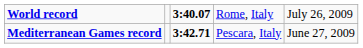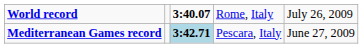(192, 33) no background -> (192, 33) lightblue background
